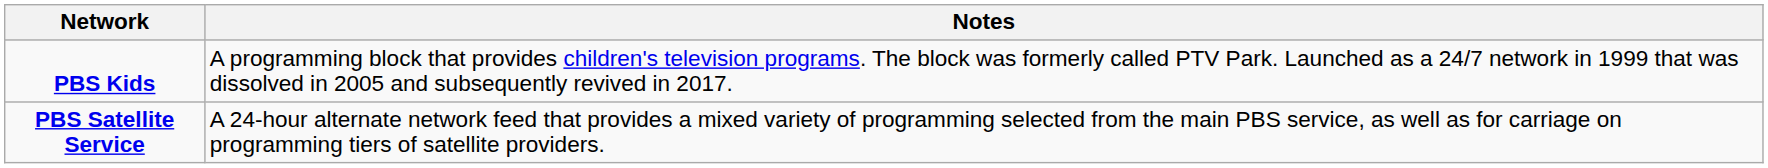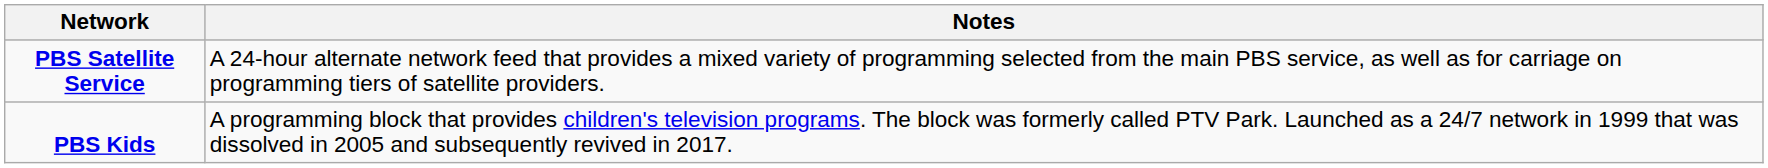rows swapped: (105, 83) <-> (105, 132)
